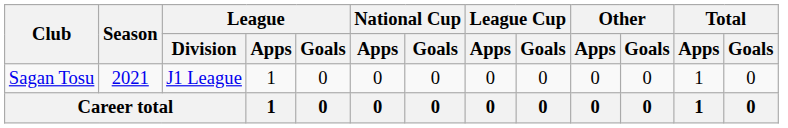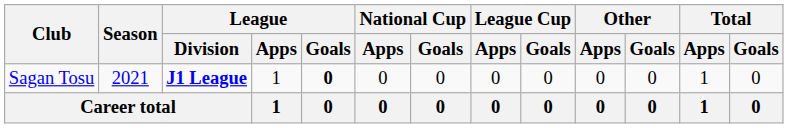(204, 78) normal -> (207, 78) bold
(323, 78) normal -> (328, 78) bold
